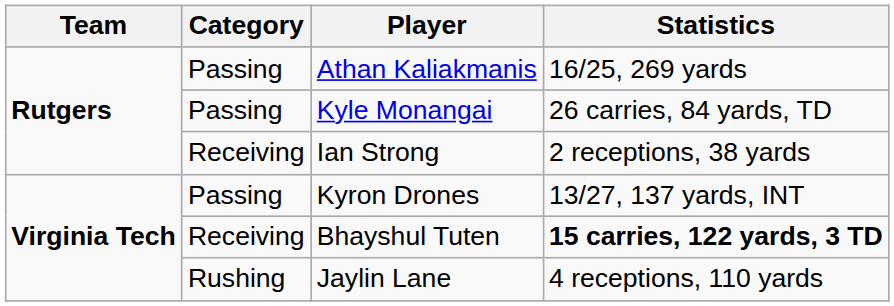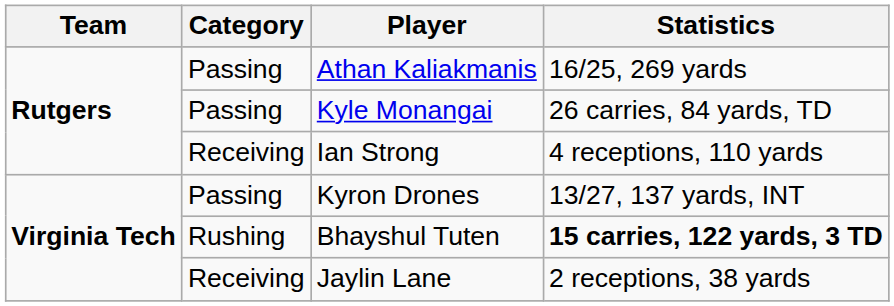(680, 152) 2 receptions, 38 yards -> (686, 152) 4 receptions, 110 yards
(246, 236) Receiving -> (237, 236) Rushing
(237, 278) Rushing -> (246, 278) Receiving
(686, 278) 4 receptions, 110 yards -> (680, 278) 2 receptions, 38 yards
